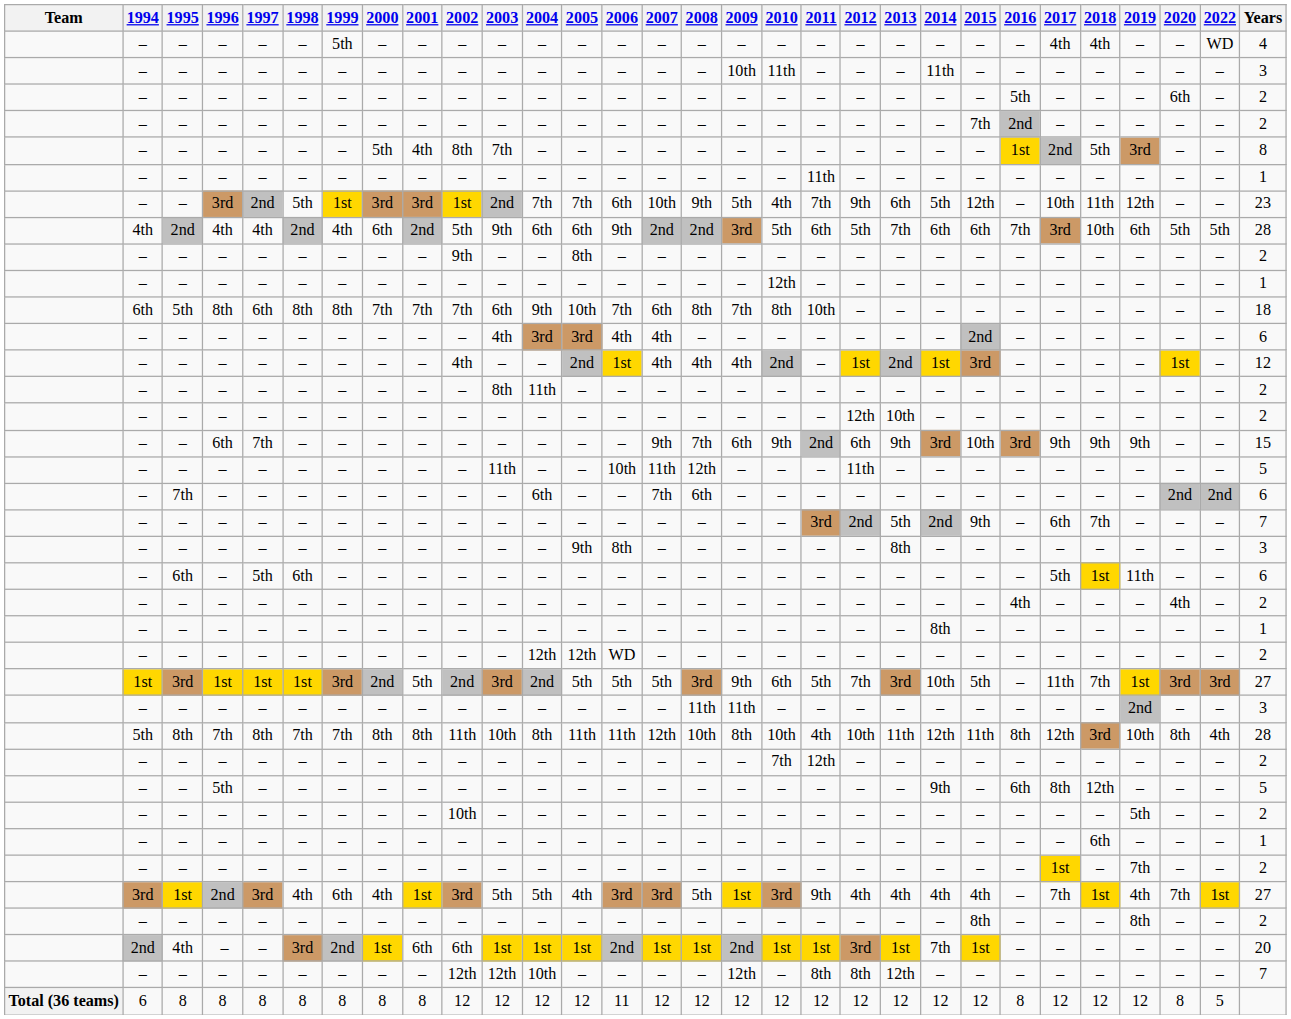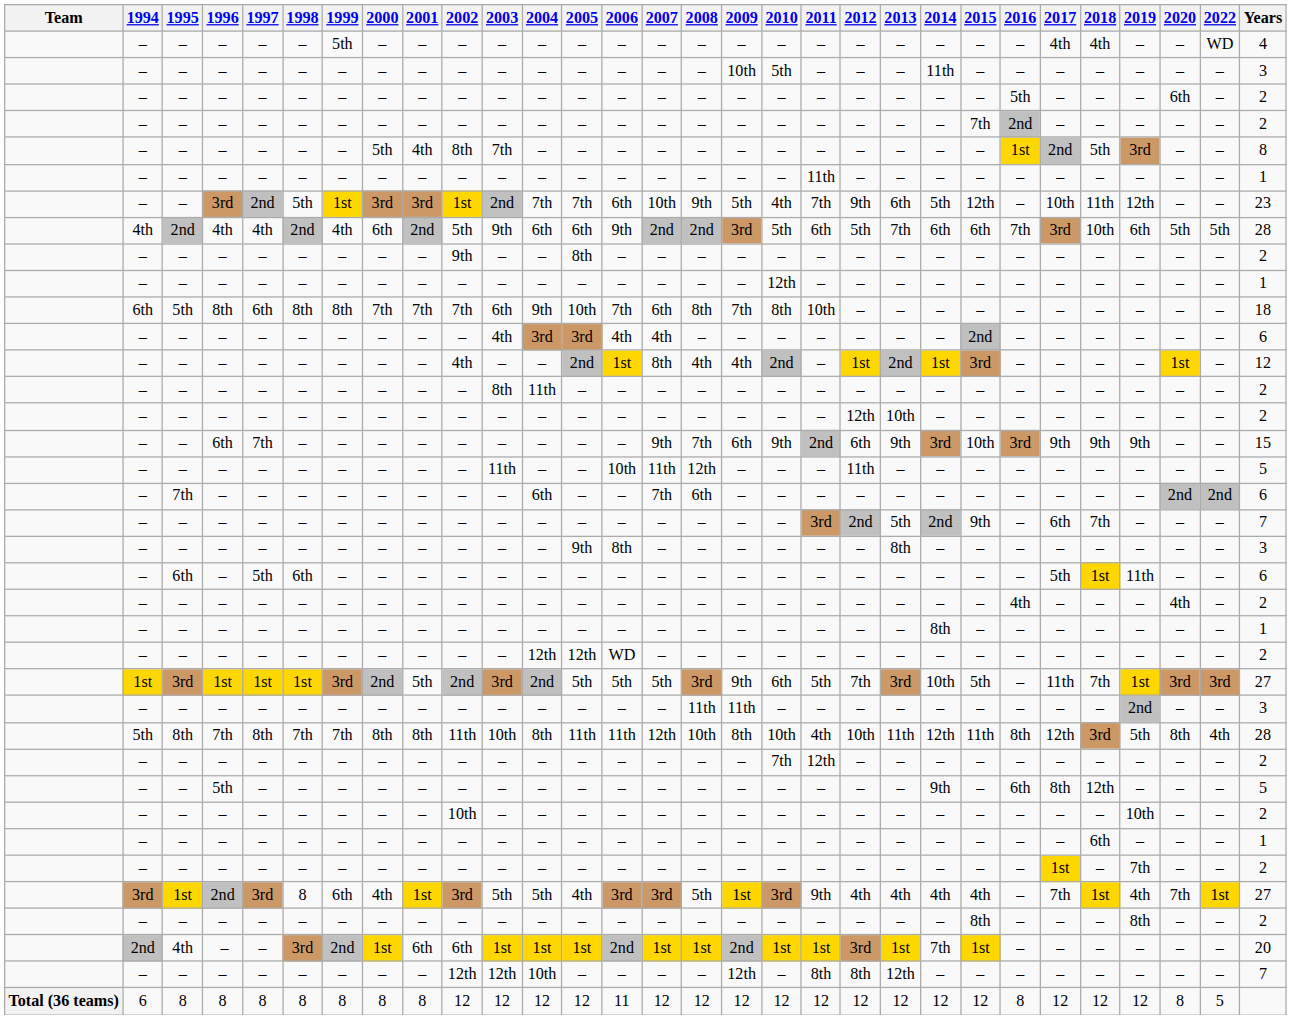(782, 70) 11th -> (782, 70) 5th
(662, 363) 4th -> (662, 363) 8th
(1140, 735) 10th -> (1140, 735) 5th
(1140, 814) 5th -> (1140, 814) 10th
(302, 894) 4th -> (302, 894) 8
